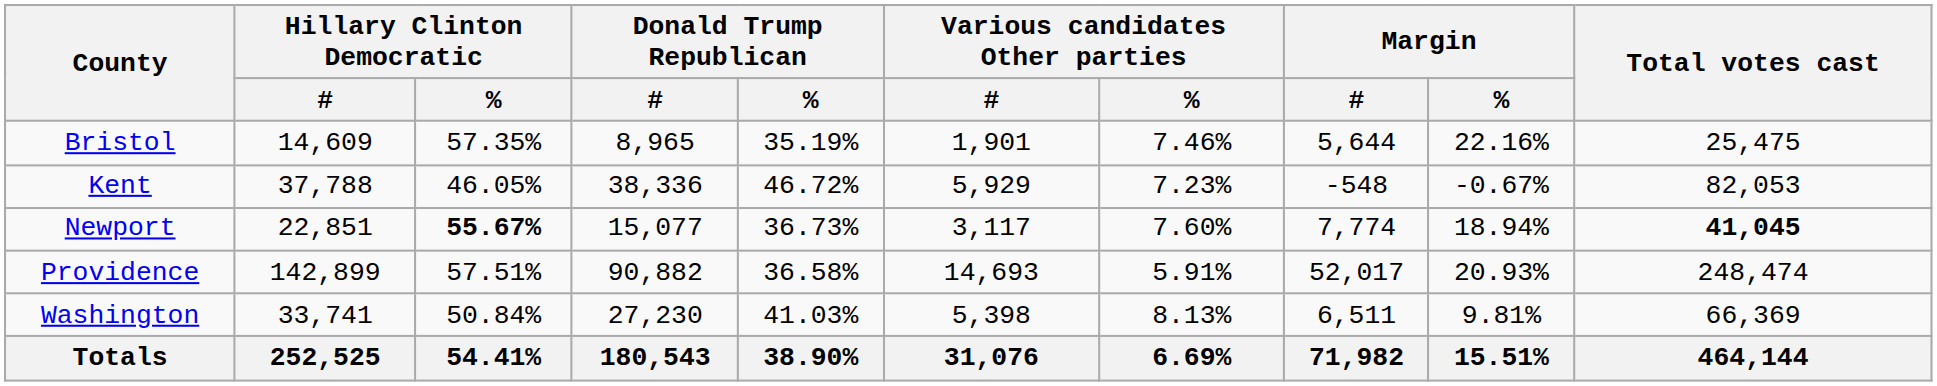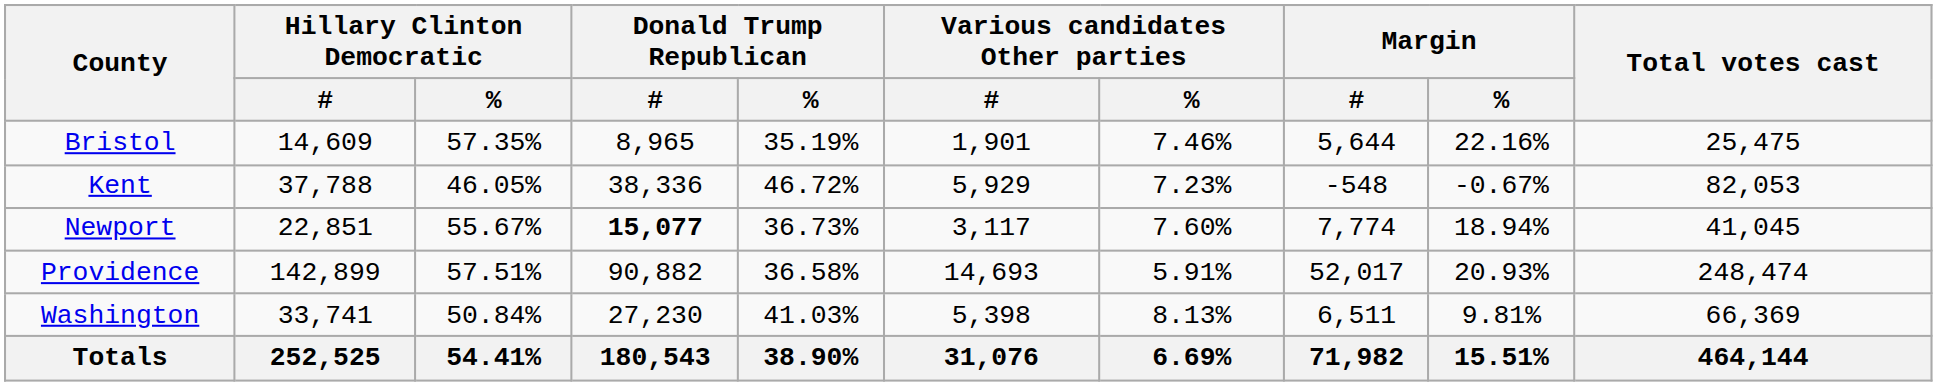(494, 229) bold -> (494, 229) normal
(655, 229) normal -> (655, 229) bold
(1753, 229) bold -> (1753, 229) normal
